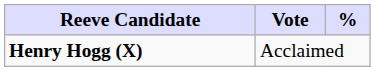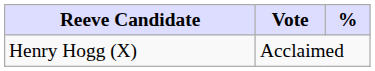(76, 50) bold -> (73, 50) normal
